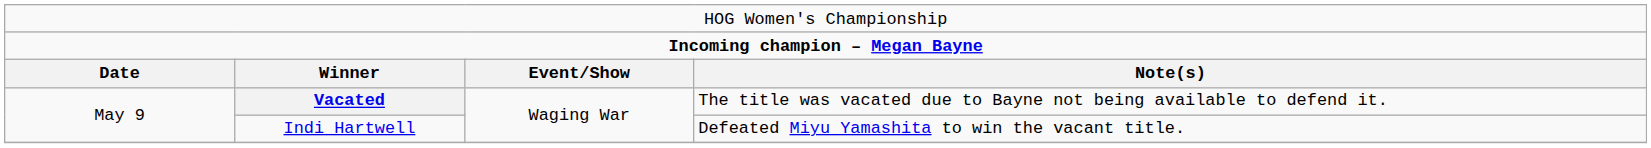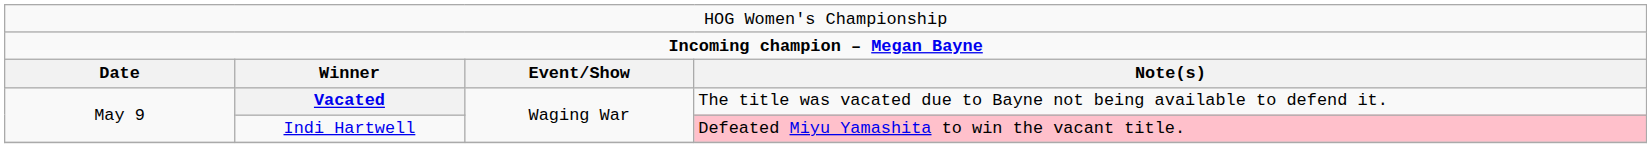(942, 129) no background -> (942, 129) pink background
